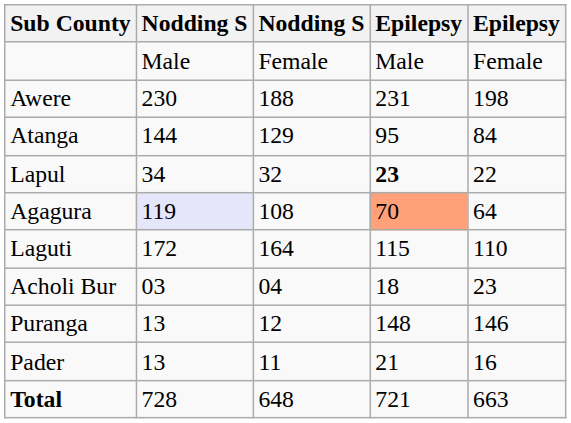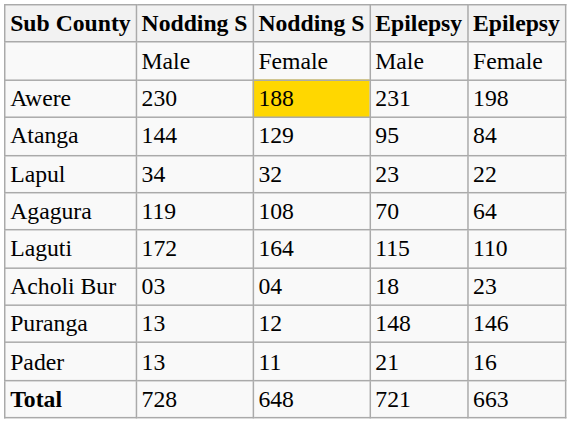(276, 98) no background -> (276, 98) gold background
(387, 173) bold -> (387, 173) normal
(159, 211) lavender background -> (159, 211) no background
(387, 211) lightsalmon background -> (387, 211) no background
